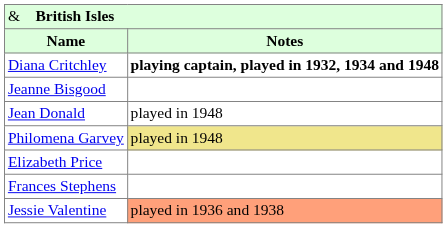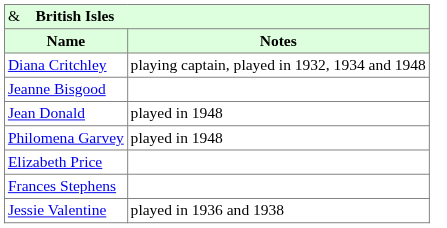(285, 65) bold -> (278, 65) normal
(177, 137) khaki background -> (177, 137) no background
(207, 210) lightsalmon background -> (207, 210) no background
